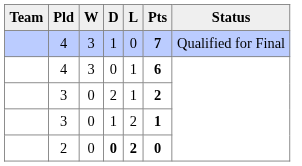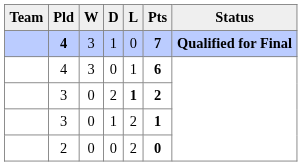(64, 43) normal -> (64, 43) bold
(231, 43) normal -> (235, 43) bold
(133, 95) normal -> (133, 95) bold
(113, 148) bold -> (113, 148) normal
(133, 148) bold -> (133, 148) normal
